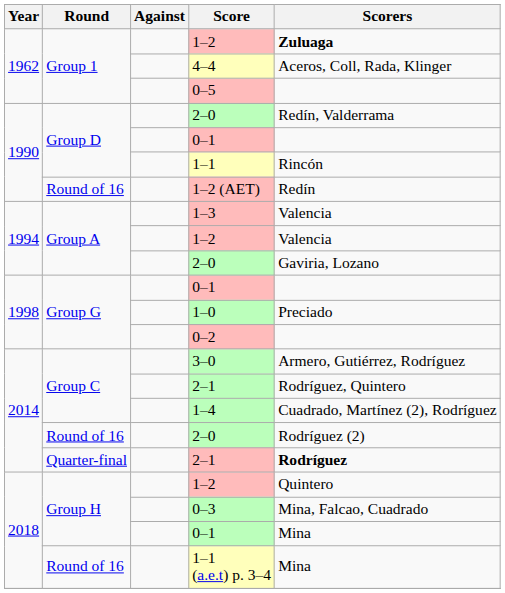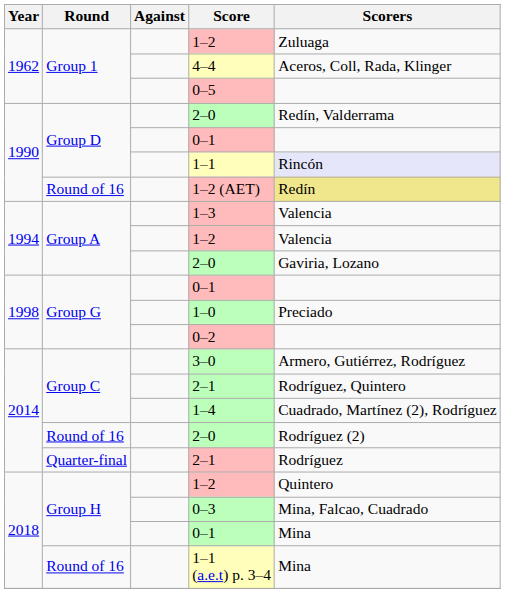(306, 41) bold -> (304, 41) normal
(301, 164) no background -> (301, 164) lavender background
(297, 189) no background -> (297, 189) khaki background
(313, 459) bold -> (310, 459) normal
